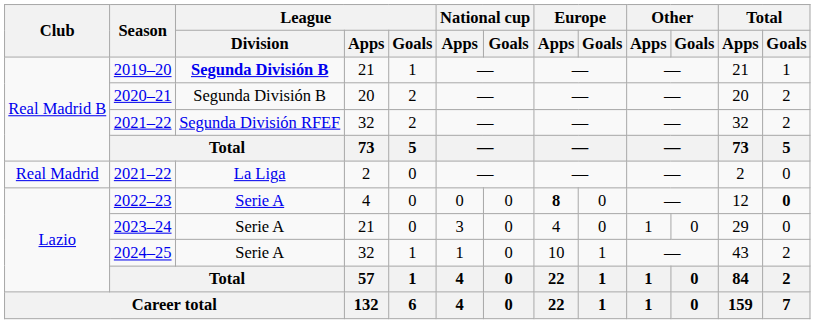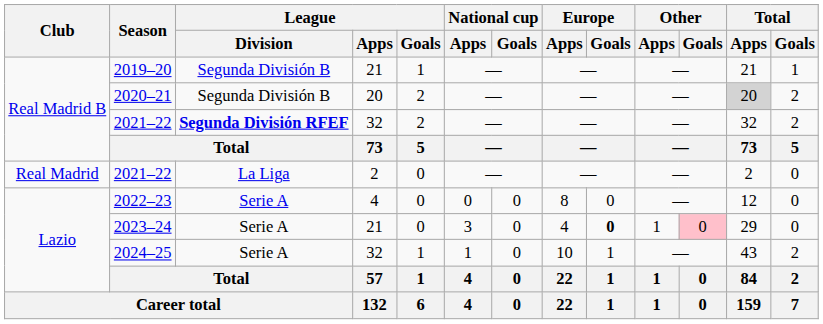(260, 69) bold -> (264, 69) normal
(740, 95) no background -> (749, 95) lightgrey background
(260, 122) normal -> (264, 122) bold
(556, 200) bold -> (564, 200) normal
(786, 200) bold -> (795, 200) normal
(602, 226) normal -> (610, 226) bold
(694, 226) no background -> (703, 226) pink background
